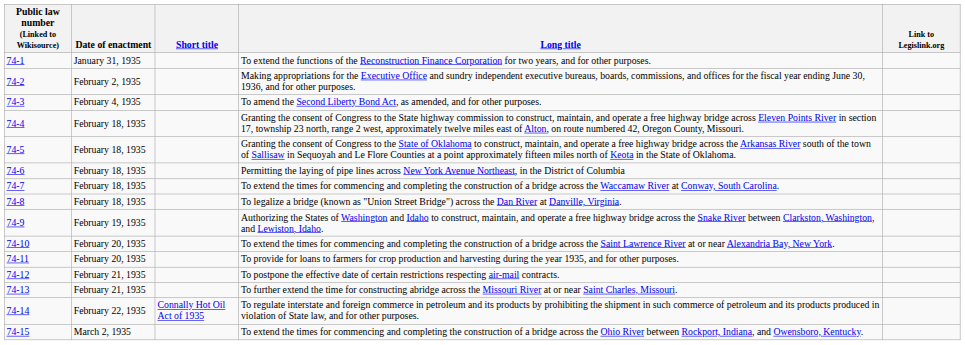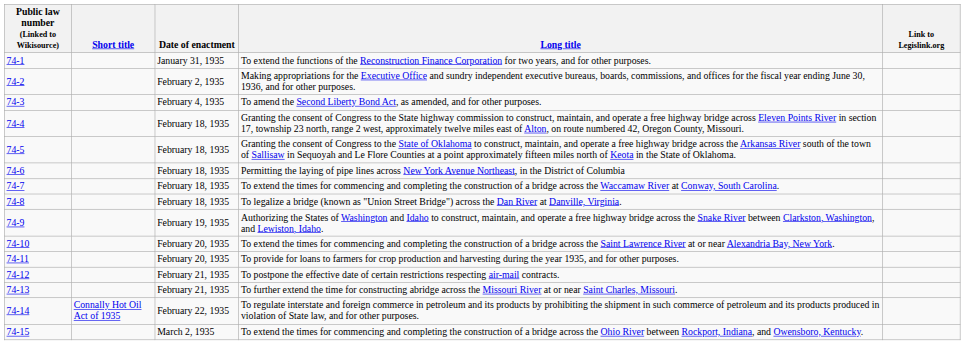columns swapped: (113, 45) <-> (197, 45)
